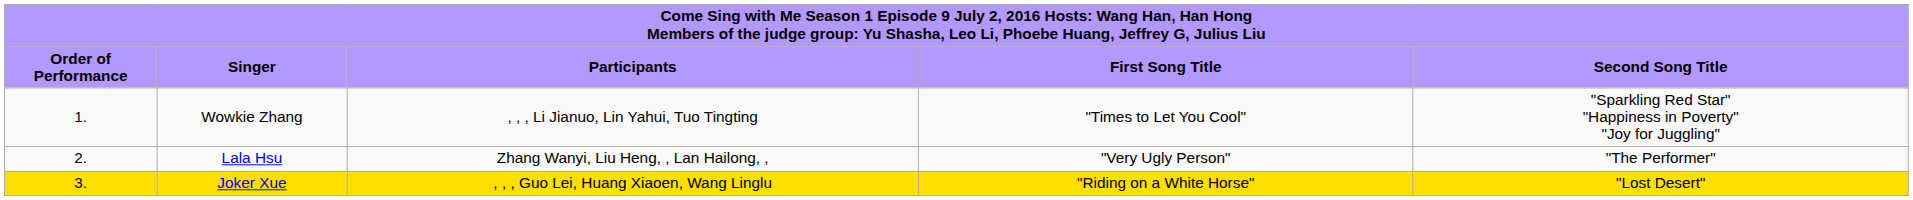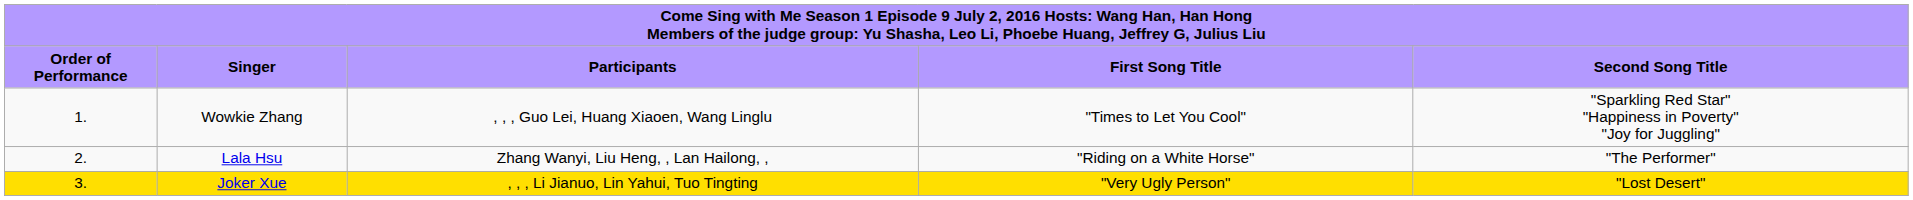(633, 117) , , , Li Jianuo, Lin Yahui, Tuo Tingting -> (633, 117) , , , Guo Lei, Huang Xiaoen, Wang Linglu
(1166, 158) "Very Ugly Person" -> (1166, 158) "Riding on a White Horse"
(633, 183) , , , Guo Lei, Huang Xiaoen, Wang Linglu -> (633, 183) , , , Li Jianuo, Lin Yahui, Tuo Tingting
(1166, 183) "Riding on a White Horse" -> (1166, 183) "Very Ugly Person"
